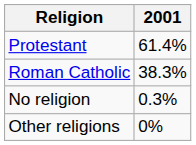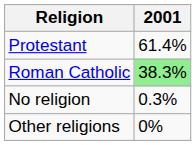(162, 72) no background -> (162, 72) lightgreen background
